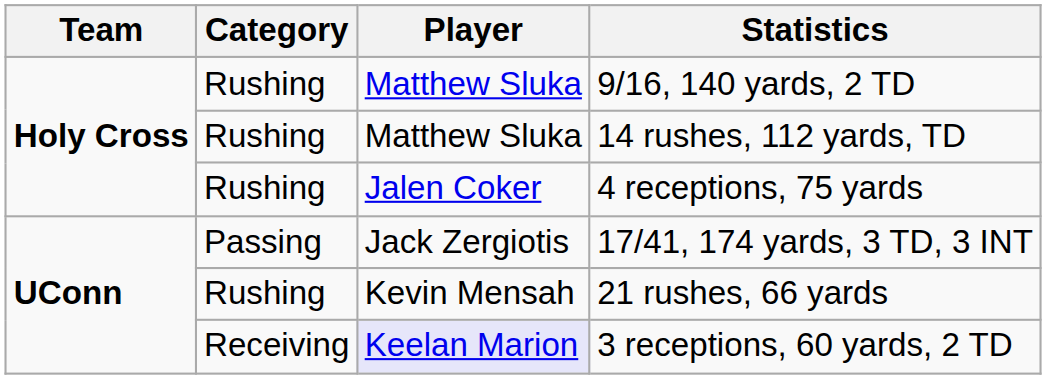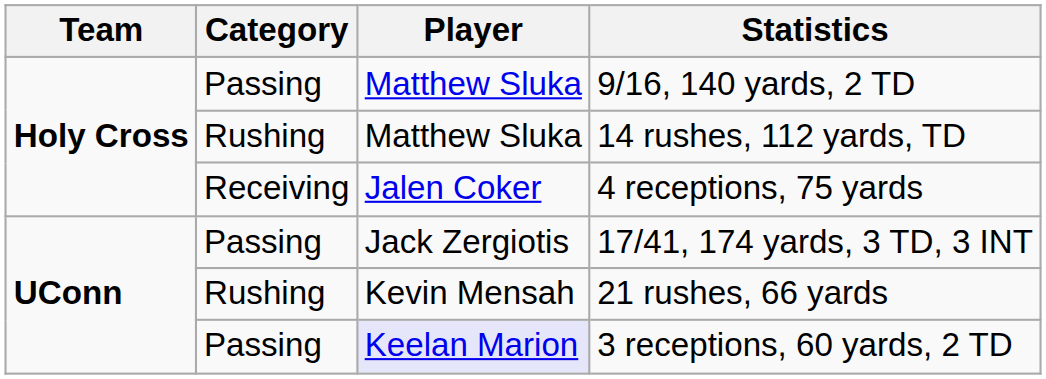(265, 83) Rushing -> (263, 83) Passing
(265, 188) Rushing -> (277, 188) Receiving
(277, 346) Receiving -> (263, 346) Passing
